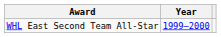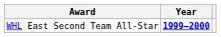(186, 26) normal -> (186, 26) bold
